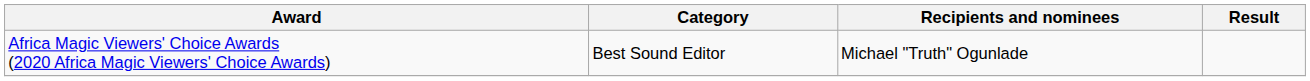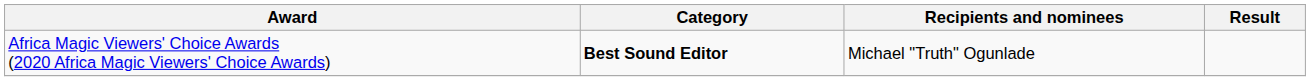(659, 52) normal -> (656, 52) bold
